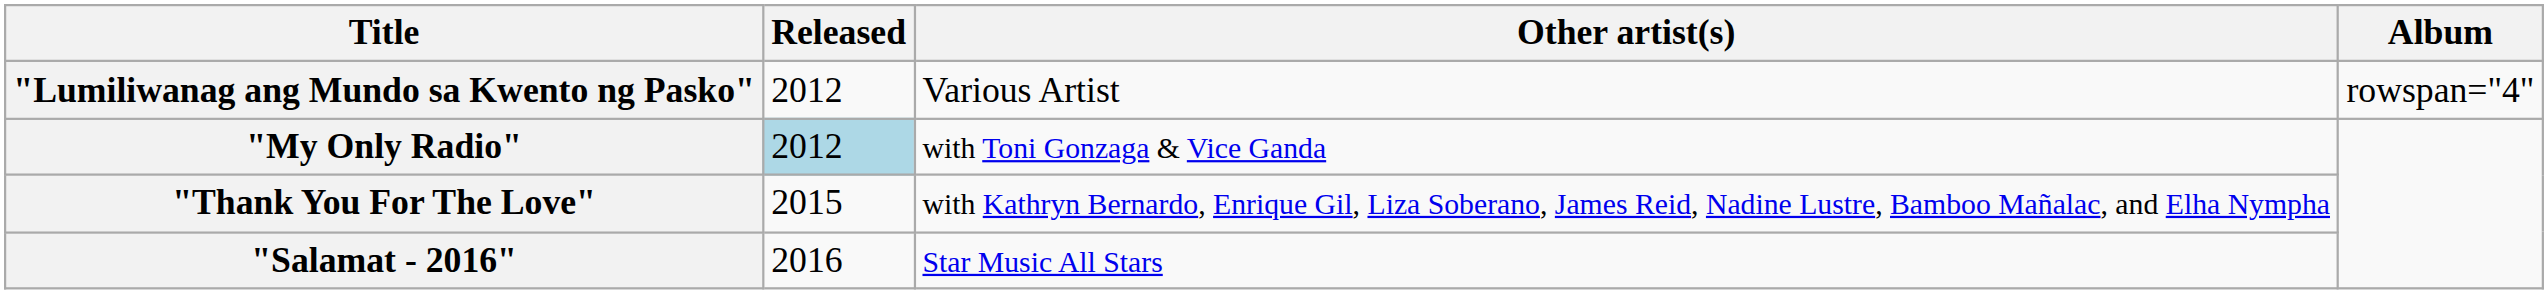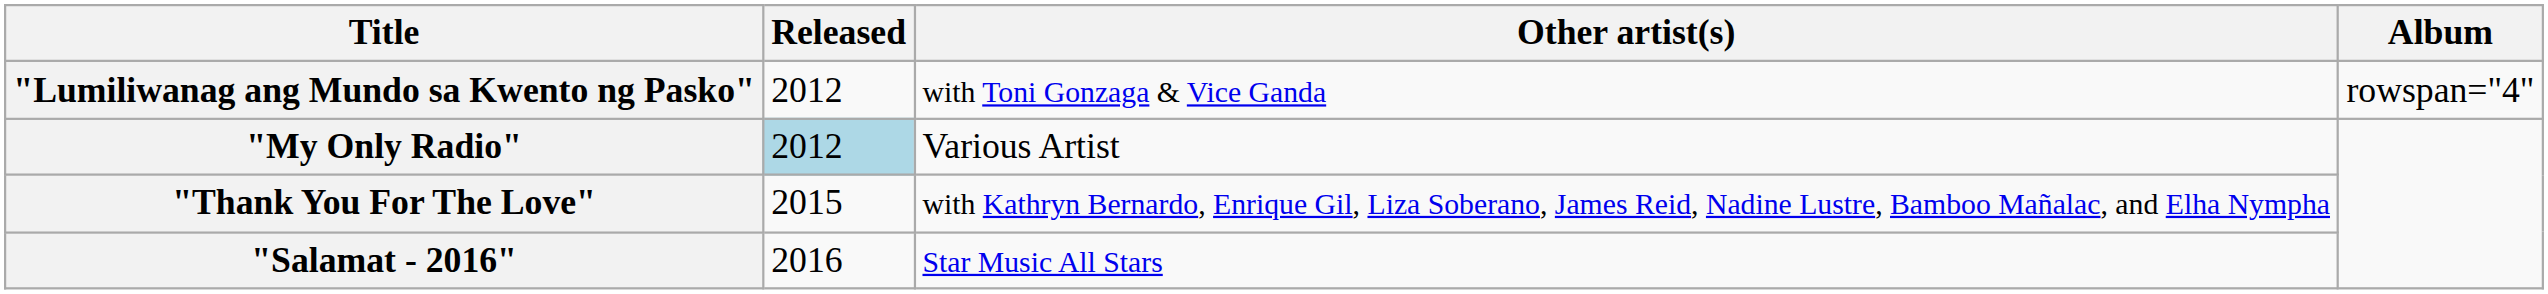(1021, 89) Various Artist -> (1124, 91) with Toni Gonzaga & Vice Ganda
(1124, 148) with Toni Gonzaga & Vice Ganda -> (1021, 145) Various Artist
